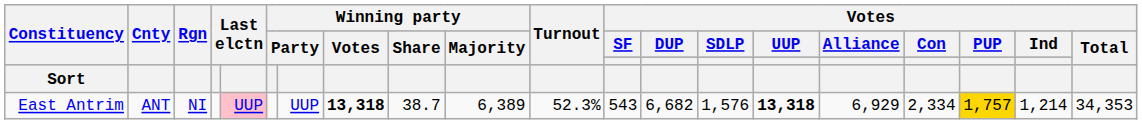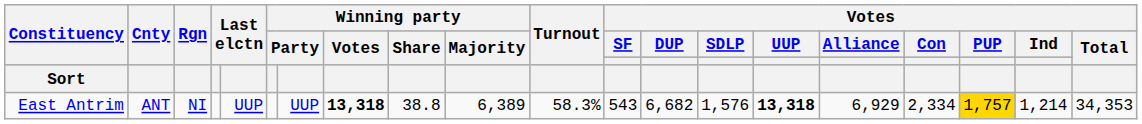(249, 106) pink background -> (249, 106) no background
(421, 106) 38.7 -> (421, 106) 38.8
(577, 106) 52.3% -> (577, 106) 58.3%
